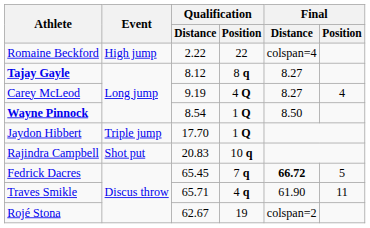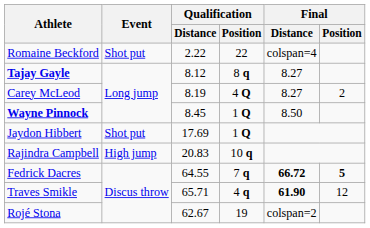(131, 53) High jump -> (125, 53) Shot put
(195, 93) 9.19 -> (195, 93) 8.19
(342, 93) 4 -> (342, 93) 2
(195, 113) 8.54 -> (195, 113) 8.45
(133, 133) Triple jump -> (125, 133) Shot put
(195, 133) 17.70 -> (195, 133) 17.69
(125, 153) Shot put -> (131, 153) High jump
(195, 173) 65.45 -> (195, 173) 64.55
(342, 173) normal -> (342, 173) bold
(292, 193) normal -> (292, 193) bold
(342, 193) 11 -> (342, 193) 12
